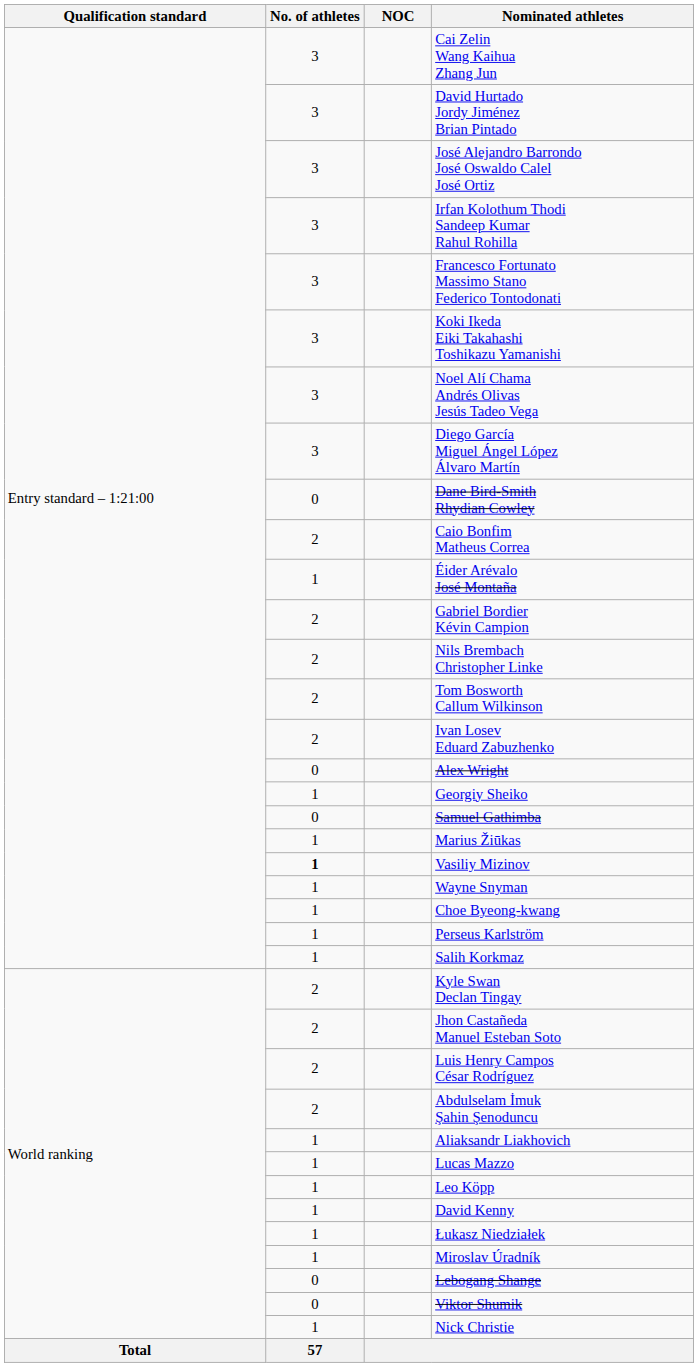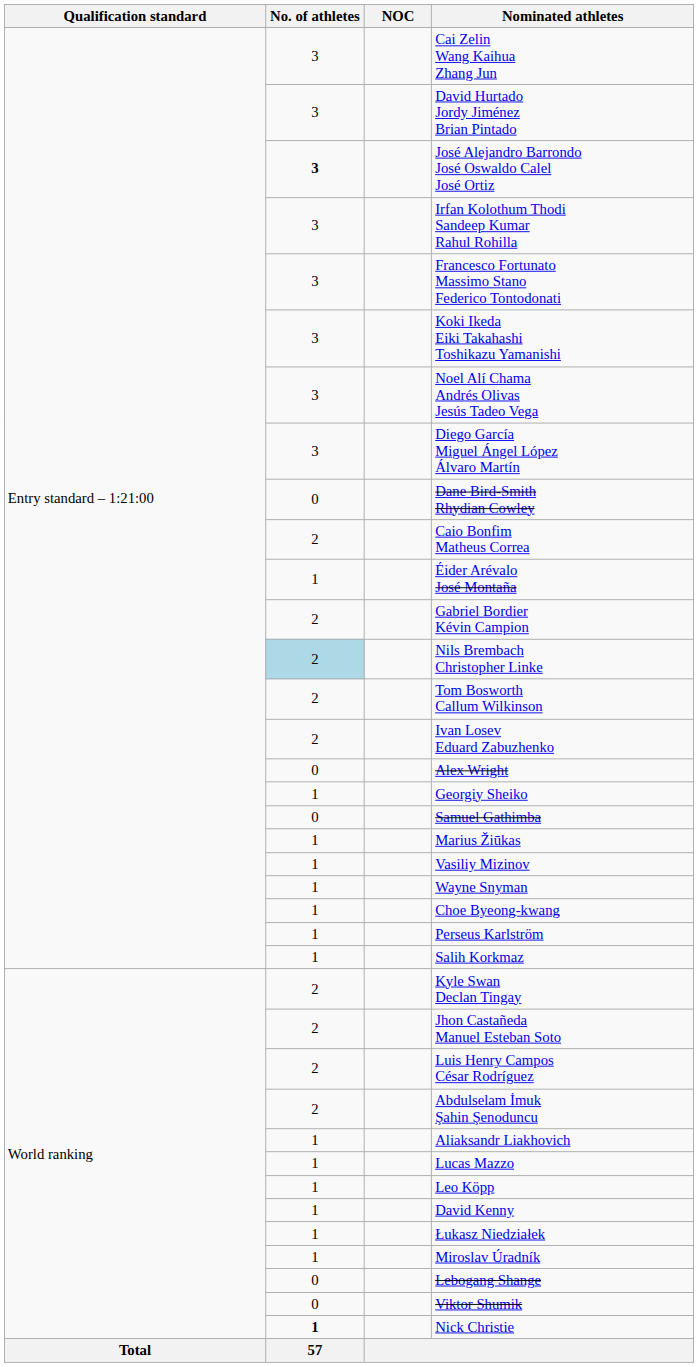(315, 169) normal -> (315, 169) bold
(315, 659) no background -> (315, 659) lightblue background
(315, 863) bold -> (315, 863) normal
(315, 1327) normal -> (315, 1327) bold
